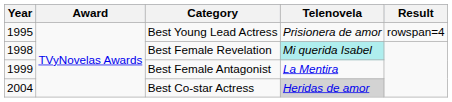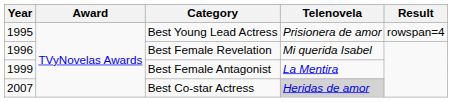(20, 50) 1998 -> (20, 50) 1996
(327, 50) paleturquoise background -> (327, 50) no background
(20, 87) 2004 -> (20, 87) 2007
